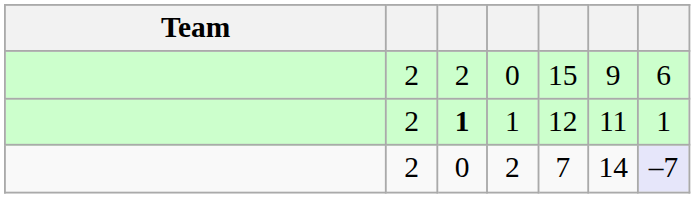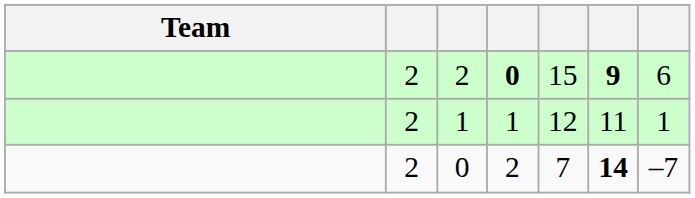(512, 74) normal -> (512, 74) bold
(613, 74) normal -> (613, 74) bold
(462, 121) bold -> (462, 121) normal
(613, 167) normal -> (613, 167) bold
(664, 167) lavender background -> (664, 167) no background
